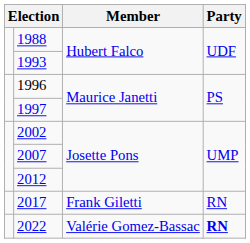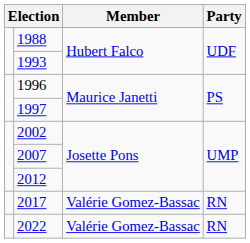(104, 202) Frank Giletti -> (133, 202) Valérie Gomez-Bassac
(217, 226) bold -> (217, 226) normal
